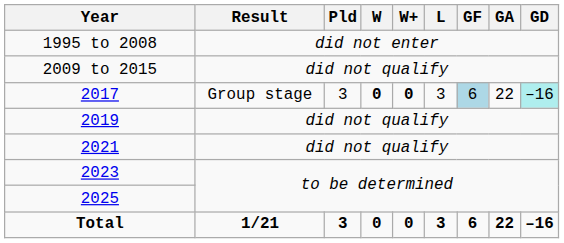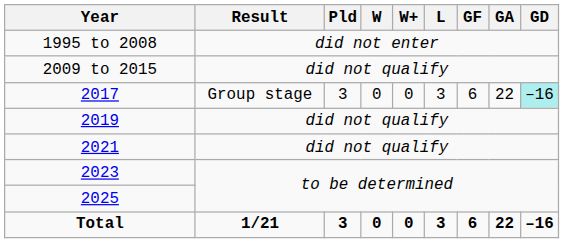(377, 95) bold -> (377, 95) normal
(409, 95) bold -> (409, 95) normal
(473, 95) lightblue background -> (473, 95) no background
